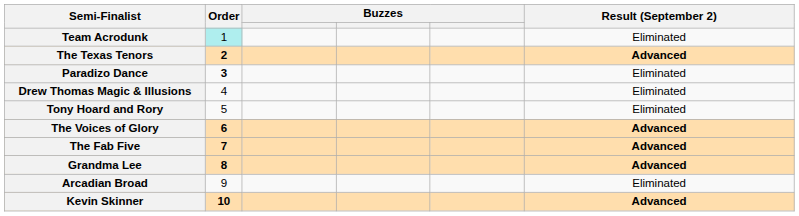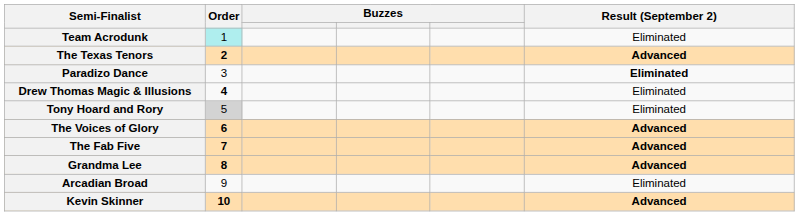(224, 73) bold -> (224, 73) normal
(659, 73) normal -> (659, 73) bold
(224, 92) normal -> (224, 92) bold
(224, 110) no background -> (224, 110) lightgrey background
